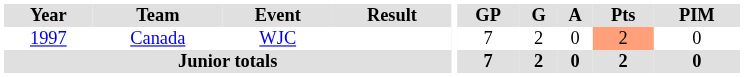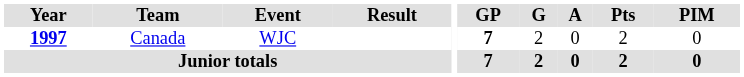(48, 38) normal -> (48, 38) bold
(488, 38) normal -> (488, 38) bold
(623, 38) lightsalmon background -> (623, 38) no background
